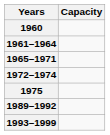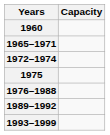- row: (31, 43)
+ row: (31, 91)
